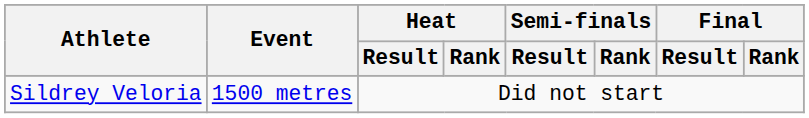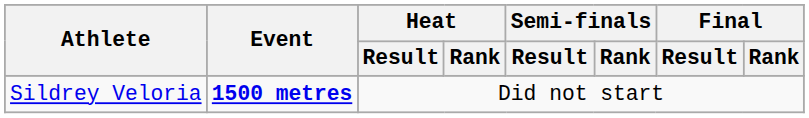(282, 94) normal -> (282, 94) bold
